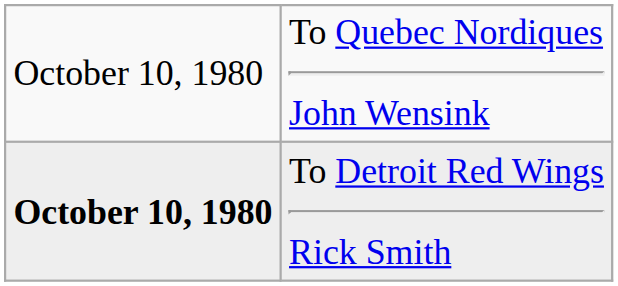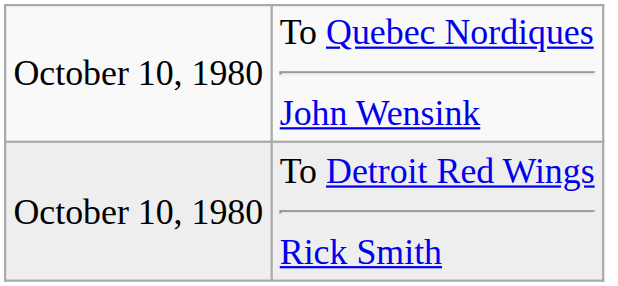(143, 210) bold -> (138, 210) normal
